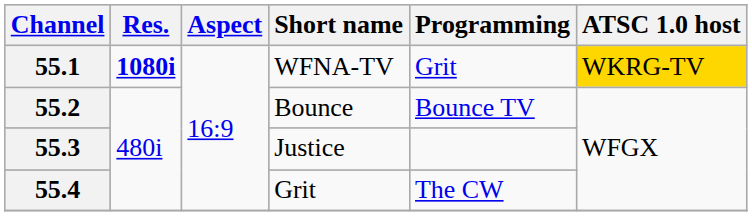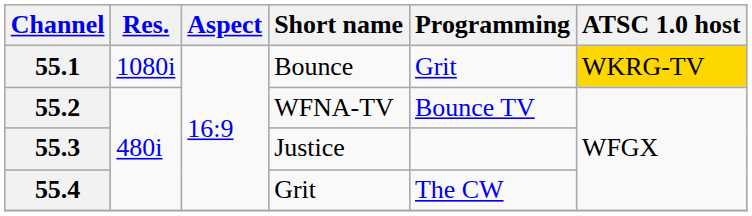(146, 66) bold -> (146, 66) normal
(334, 66) WFNA-TV -> (314, 66) Bounce
(314, 107) Bounce -> (334, 107) WFNA-TV
